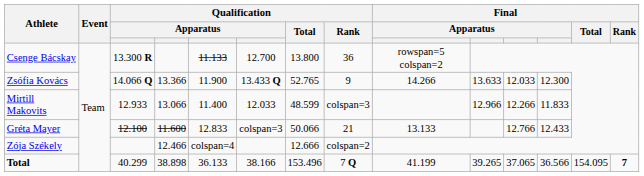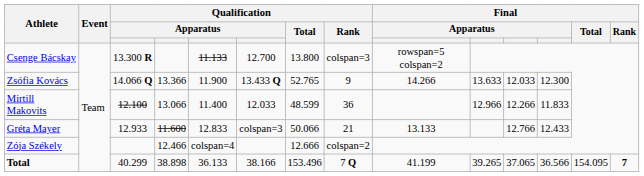(348, 58) 36 -> (348, 58) colspan=3
(133, 105) 12.933 -> (133, 105) 12.100
(348, 105) colspan=3 -> (348, 105) 36
(133, 128) 12.100 -> (133, 128) 12.933
